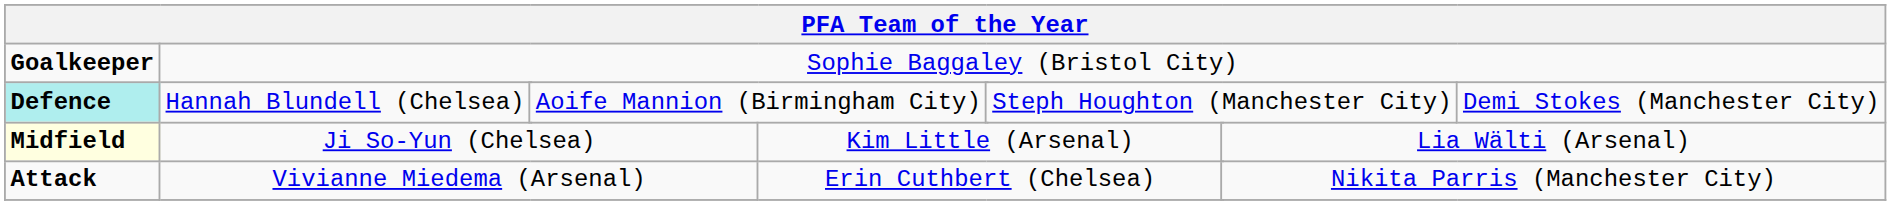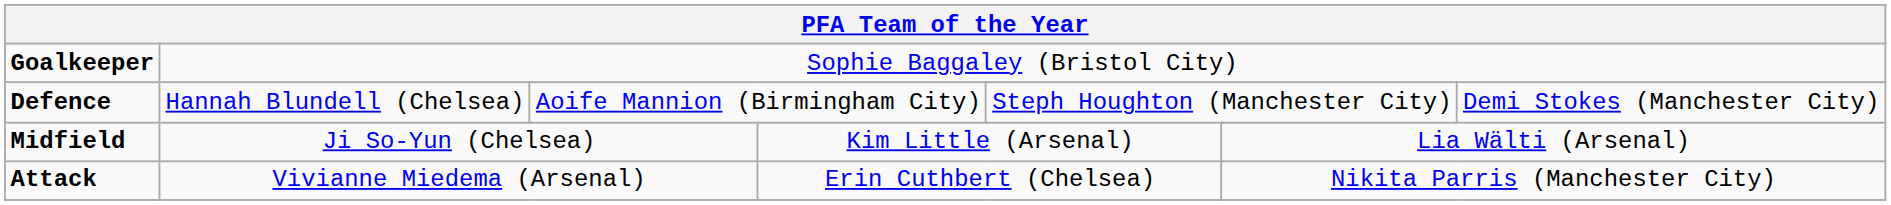(61, 102) paleturquoise background -> (61, 102) no background
(68, 141) lightyellow background -> (68, 141) no background
